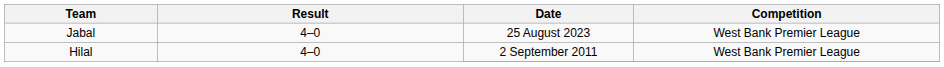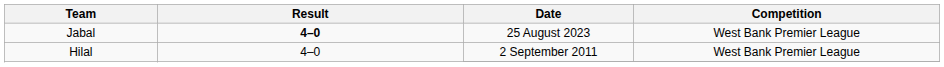(310, 33) normal -> (310, 33) bold
